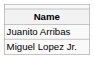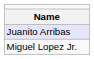(38, 32) no background -> (38, 32) lavender background
